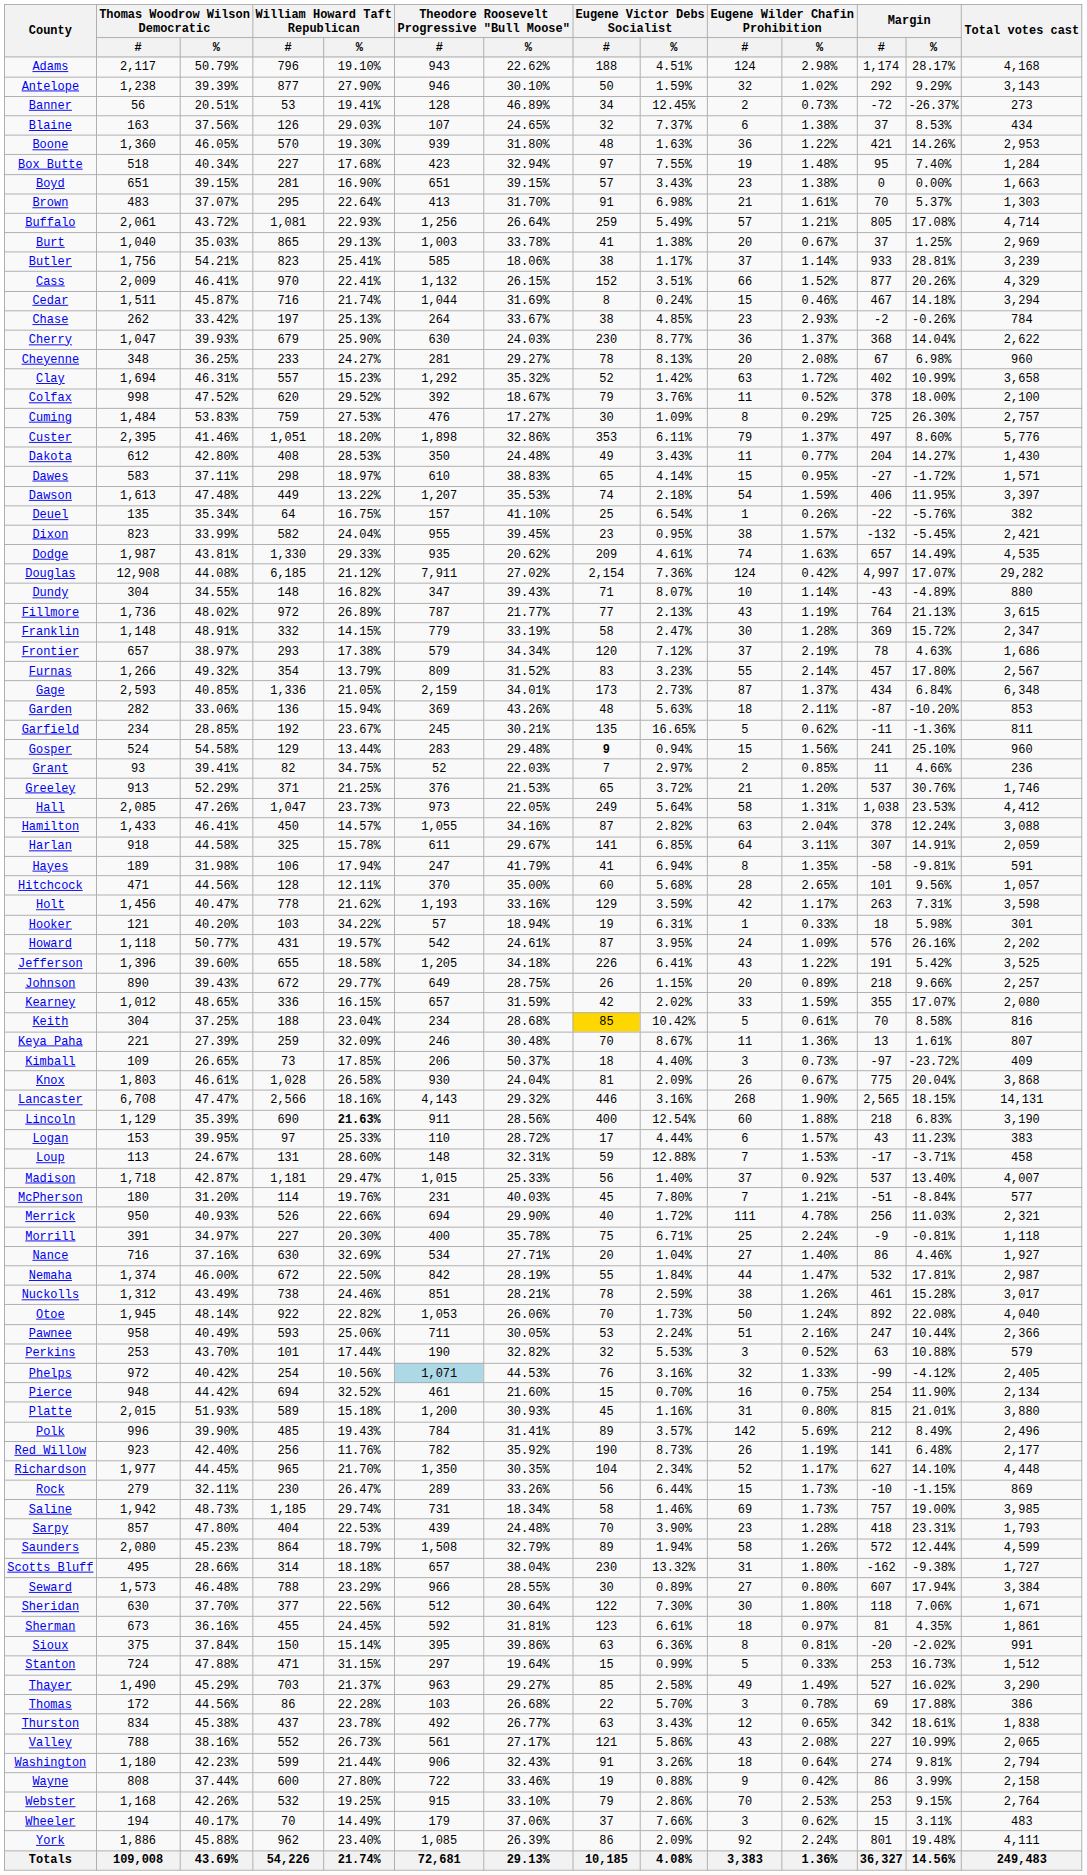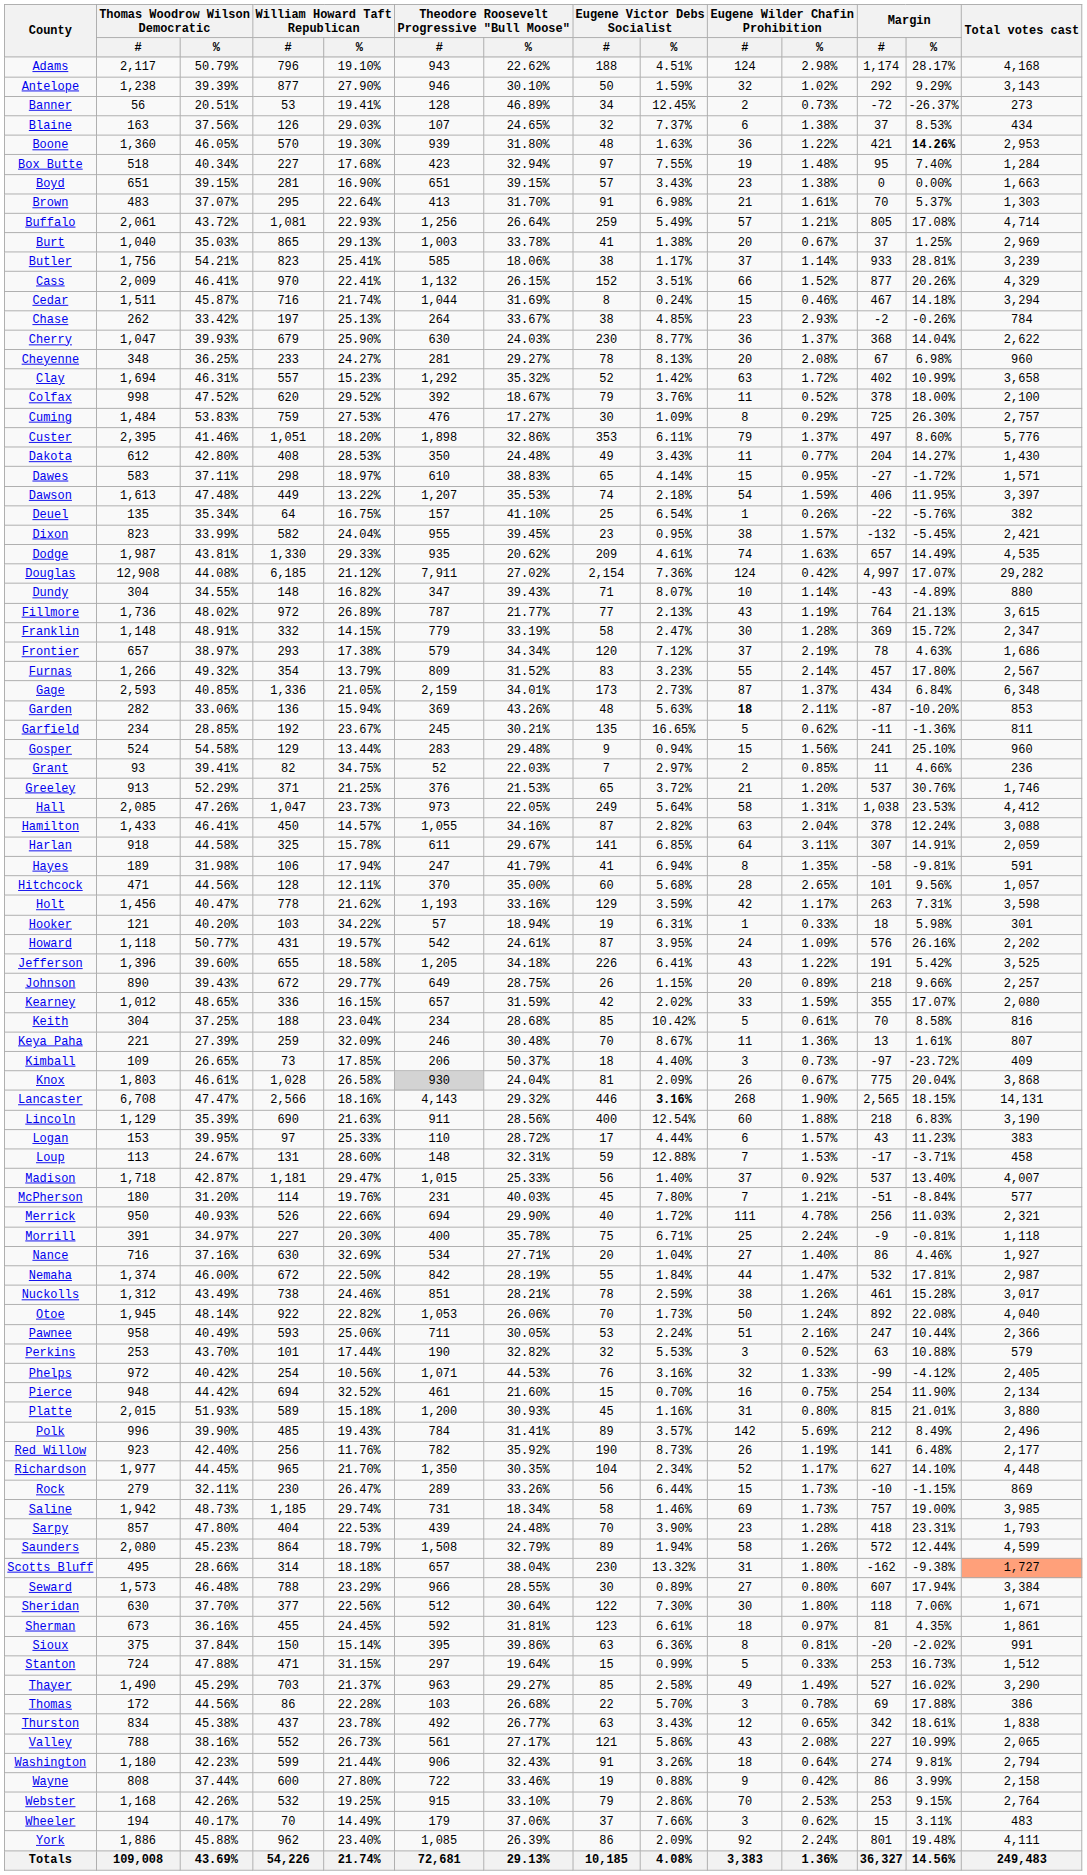(934, 145) normal -> (934, 145) bold
(745, 710) normal -> (745, 710) bold
(606, 749) bold -> (606, 749) normal
(606, 1022) gold background -> (606, 1022) no background
(439, 1081) no background -> (439, 1081) lightgrey background
(674, 1100) normal -> (674, 1100) bold
(359, 1120) bold -> (359, 1120) normal
(439, 1373) lightblue background -> (439, 1373) no background
(1022, 1568) no background -> (1022, 1568) lightsalmon background
